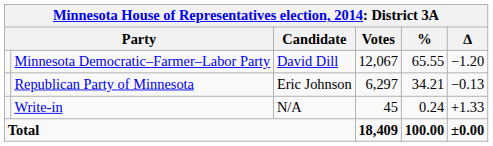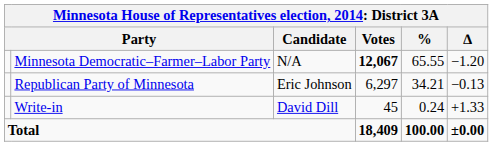(308, 61) David Dill -> (289, 61) N/A
(378, 61) normal -> (378, 61) bold
(289, 107) N/A -> (308, 107) David Dill
